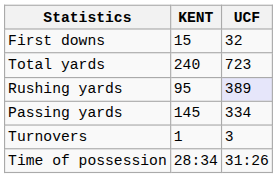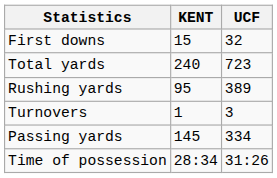(238, 89) lavender background -> (238, 89) no background
rows swapped: (65, 113) <-> (48, 137)
